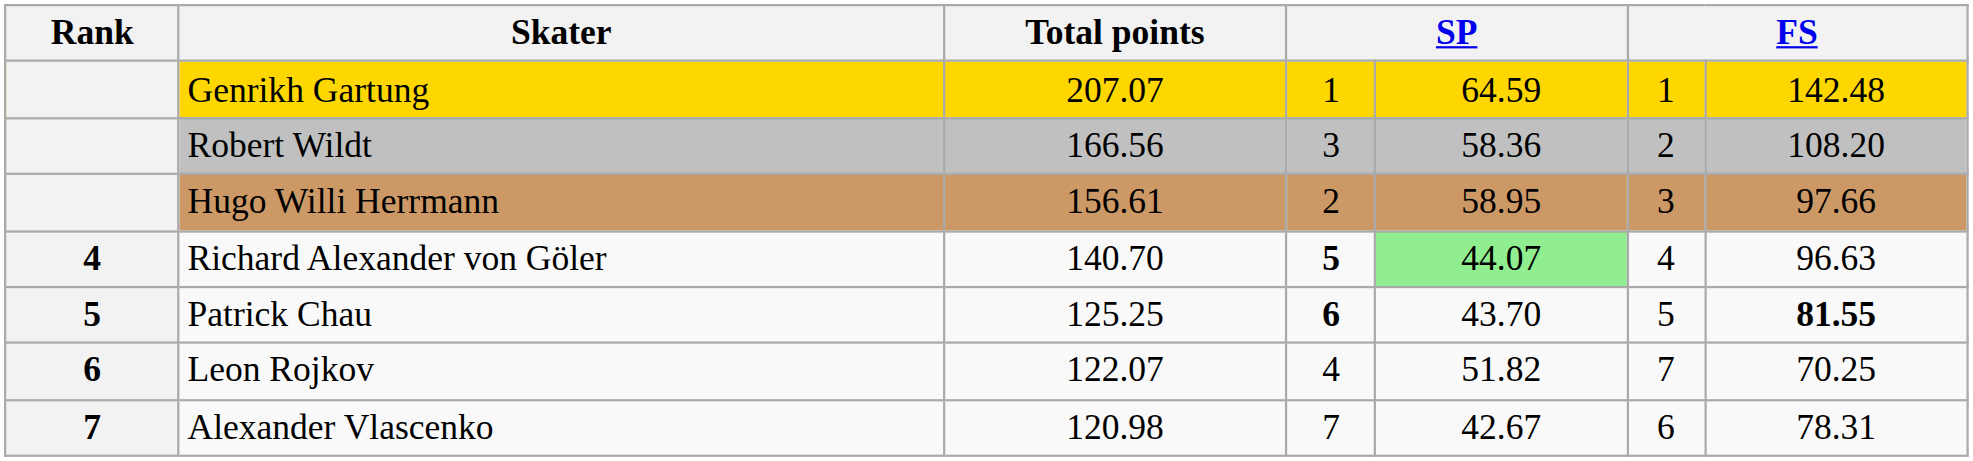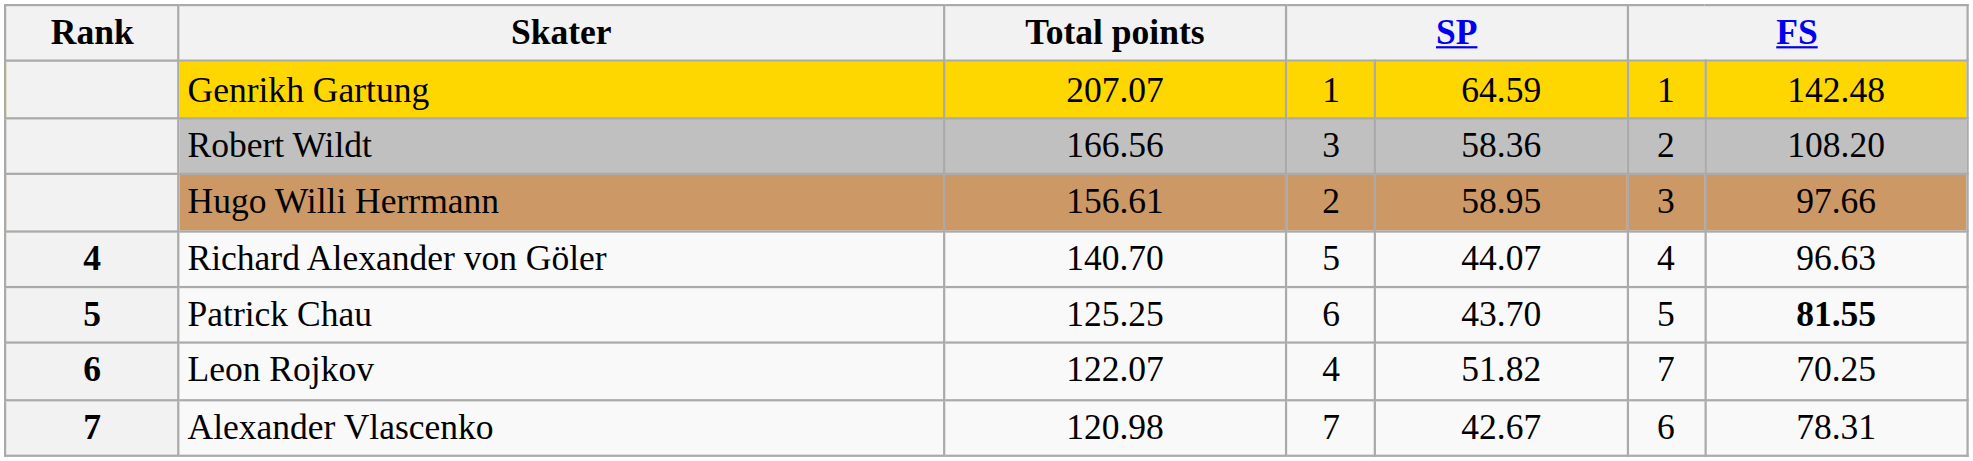(1331, 257) bold -> (1331, 257) normal
(1501, 257) lightgreen background -> (1501, 257) no background
(1331, 314) bold -> (1331, 314) normal
